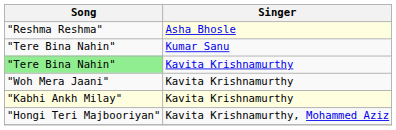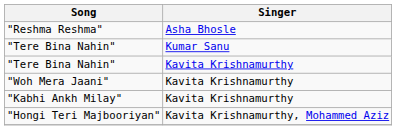(201, 30) lightyellow background -> (201, 30) no background
(61, 65) lightgreen background -> (61, 65) no background
(65, 99) lightyellow background -> (65, 99) no background
(229, 99) lightyellow background -> (229, 99) no background
